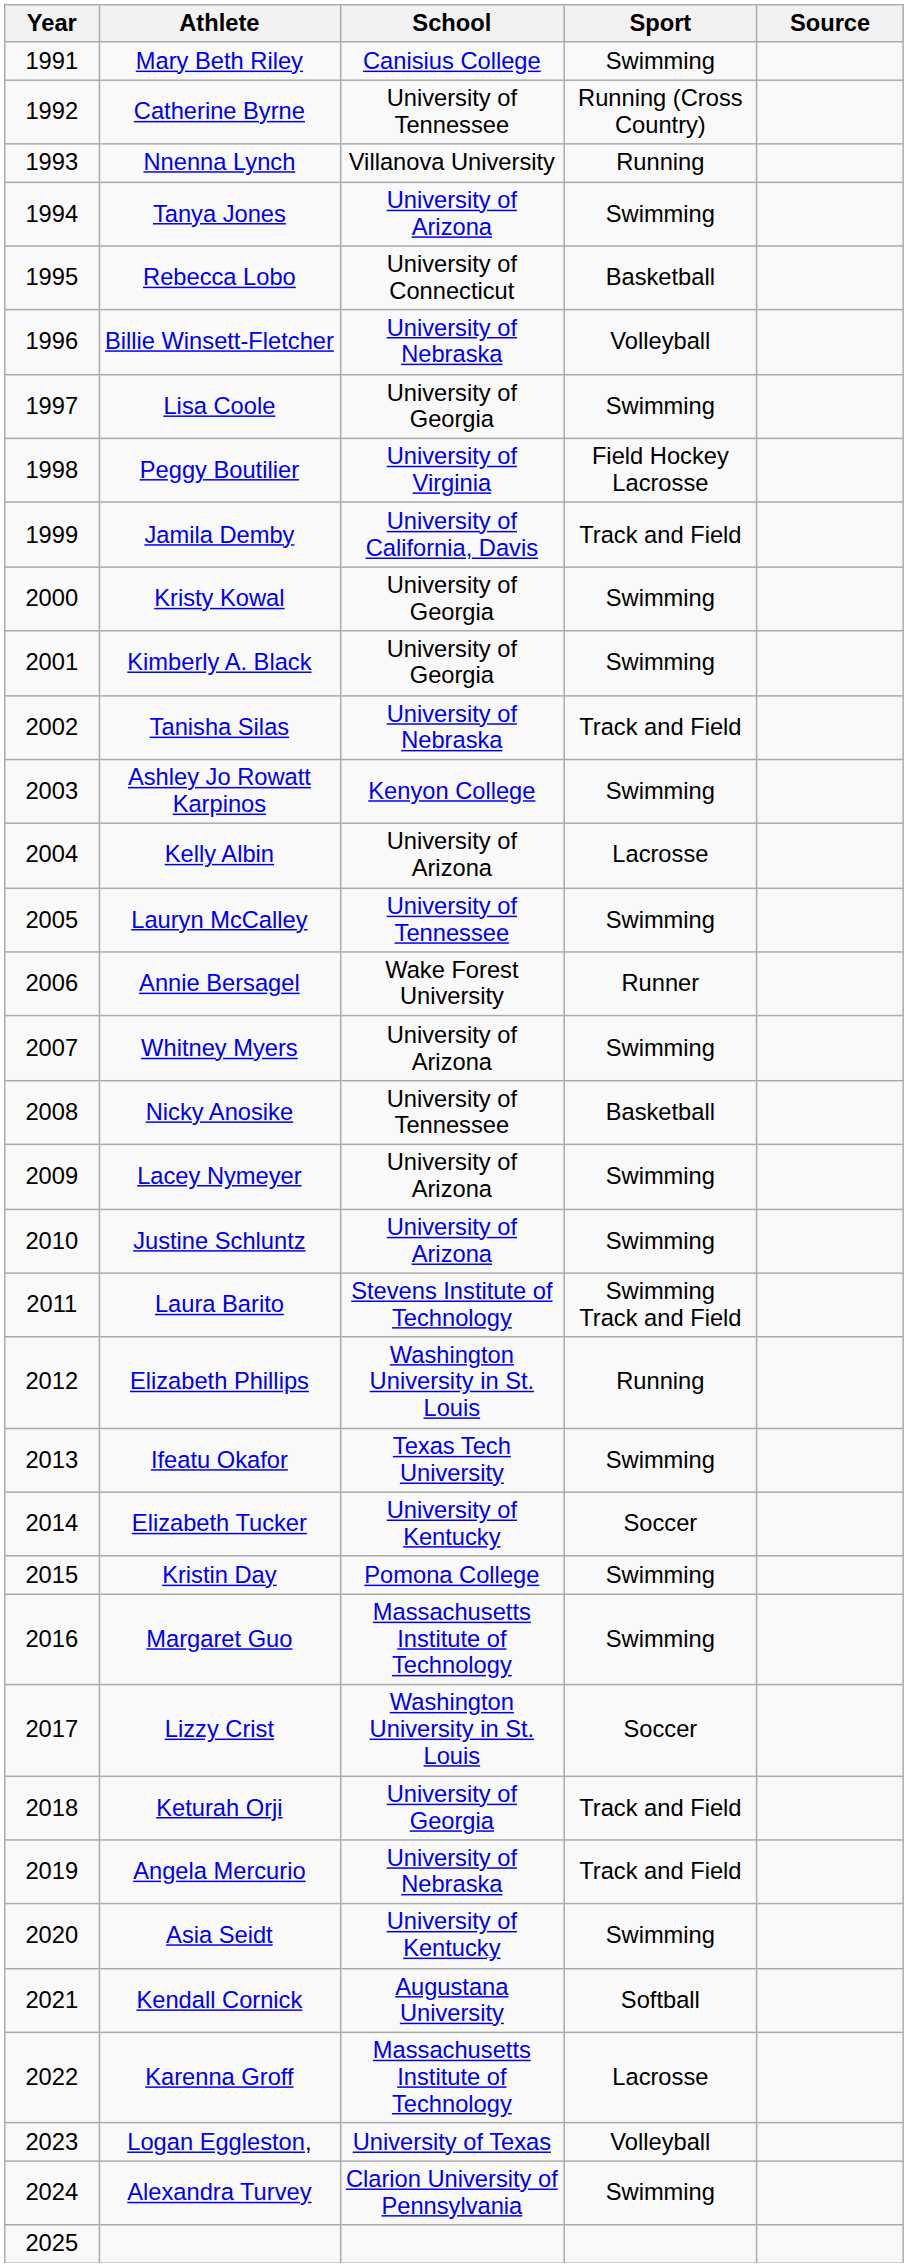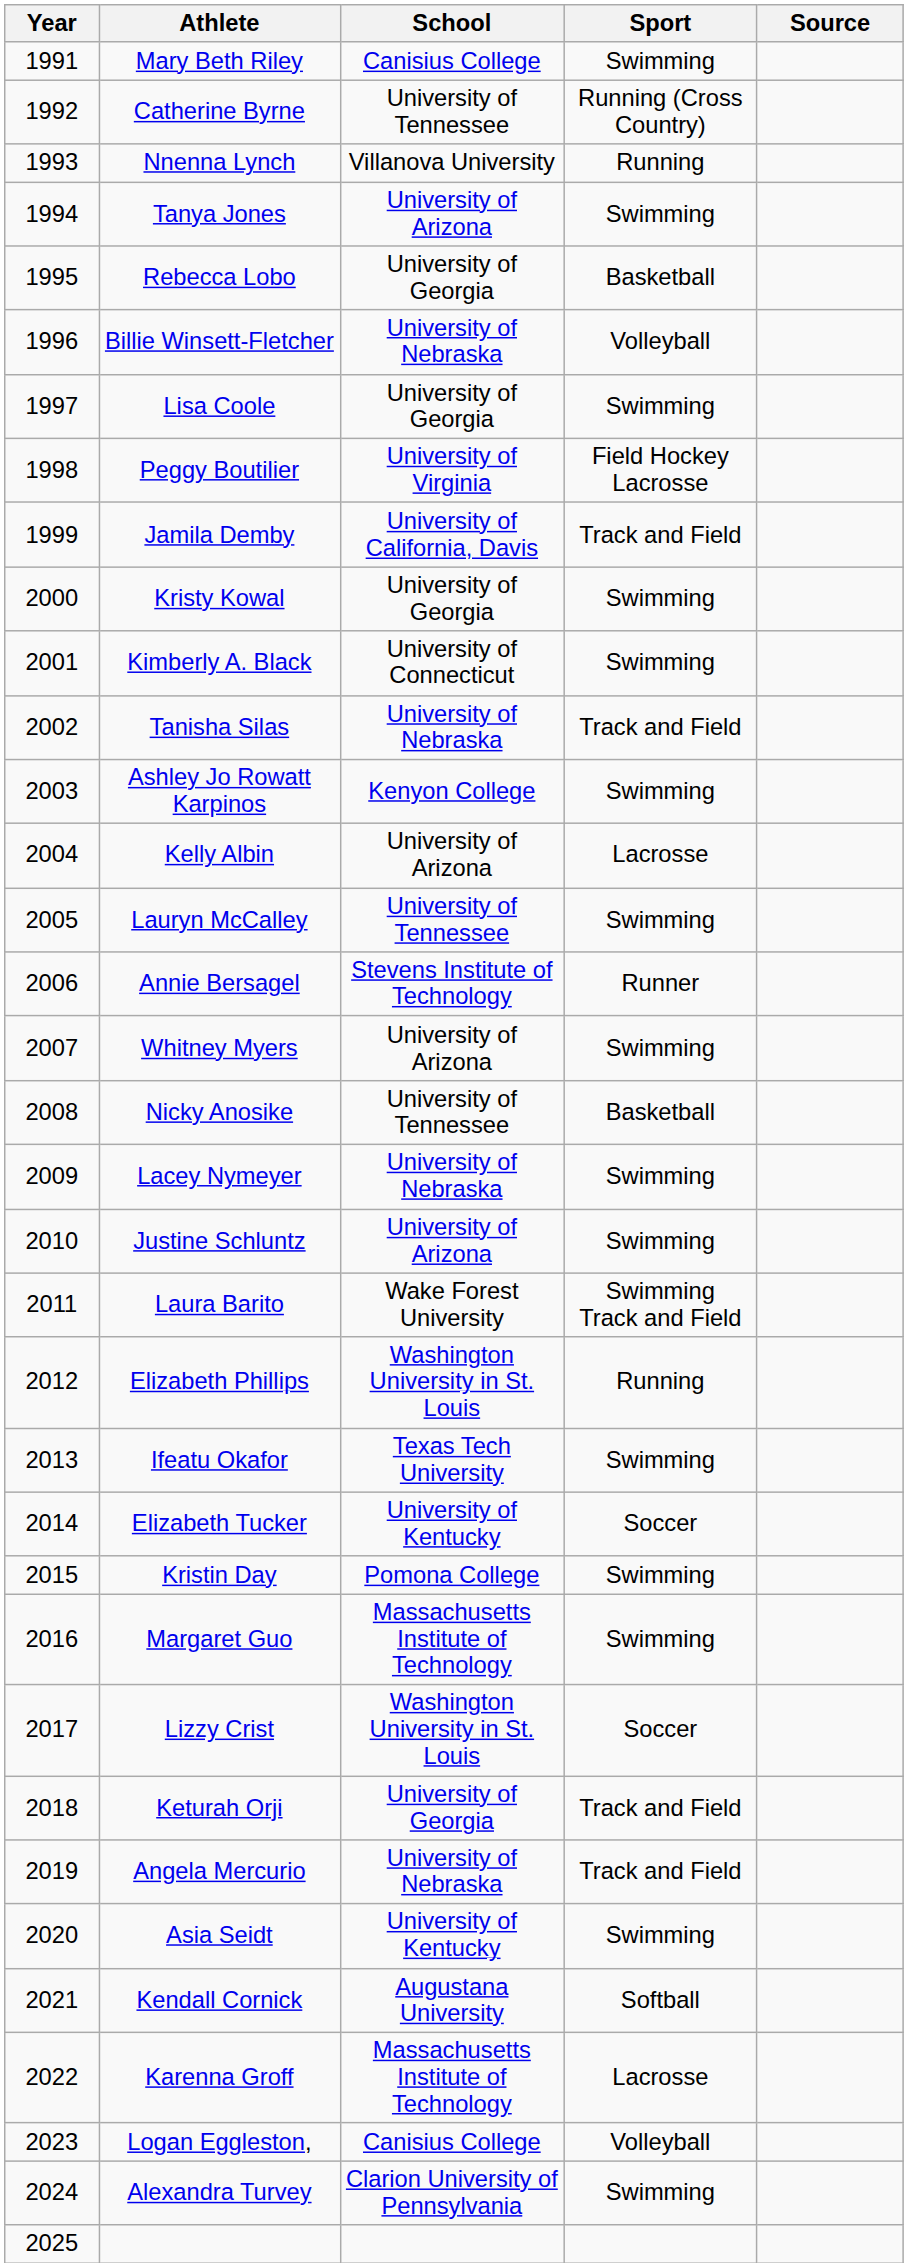(452, 277) University of Connecticut -> (452, 277) University of Georgia
(452, 662) University of Georgia -> (452, 662) University of Connecticut
(452, 983) Wake Forest University -> (452, 983) Stevens Institute of Technology
(452, 1176) University of Arizona -> (452, 1176) University of Nebraska
(452, 1304) Stevens Institute of Technology -> (452, 1304) Wake Forest University
(452, 2141) University of Texas -> (452, 2141) Canisius College
